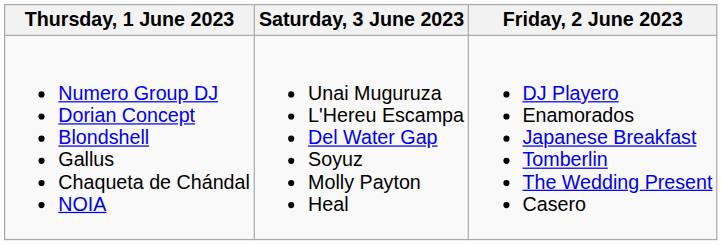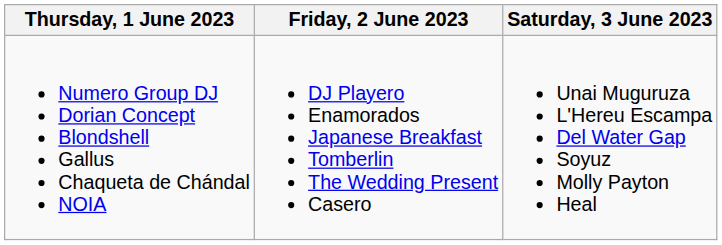columns swapped: (593, 20) <-> (362, 20)
